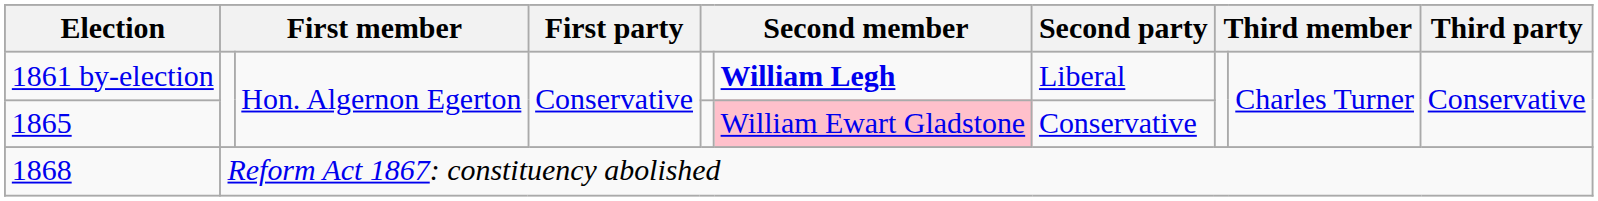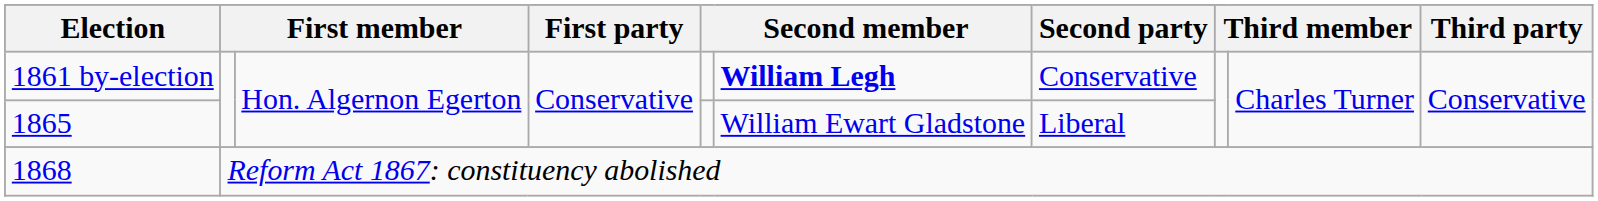(1082, 75) Liberal -> (1118, 75) Conservative
(873, 123) pink background -> (873, 123) no background
(1118, 123) Conservative -> (1082, 123) Liberal
